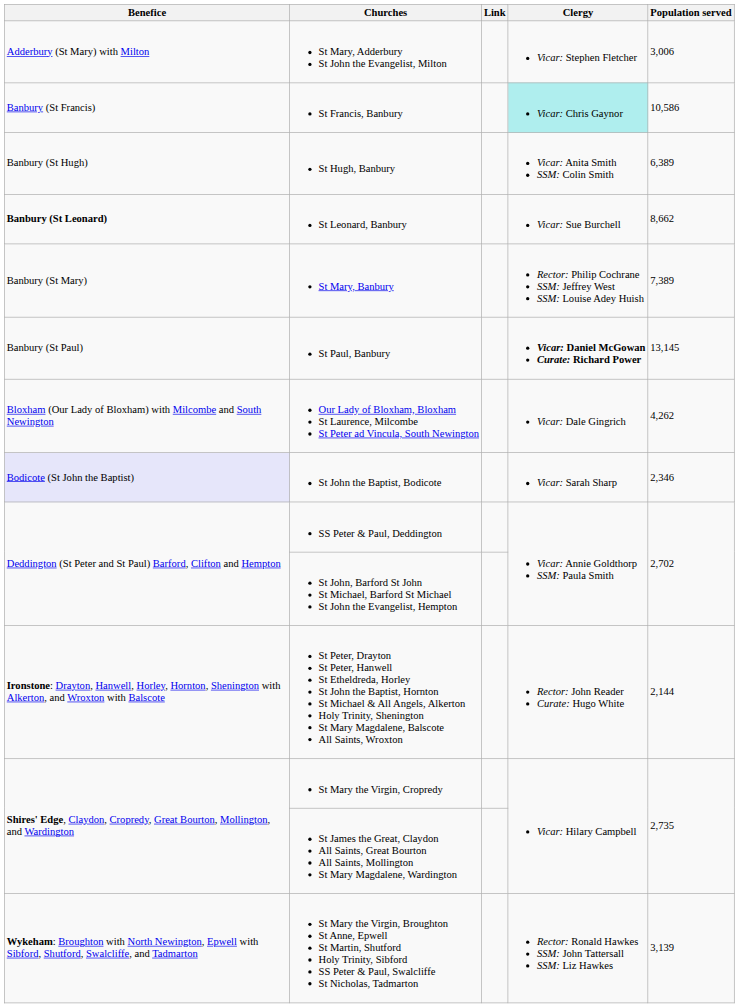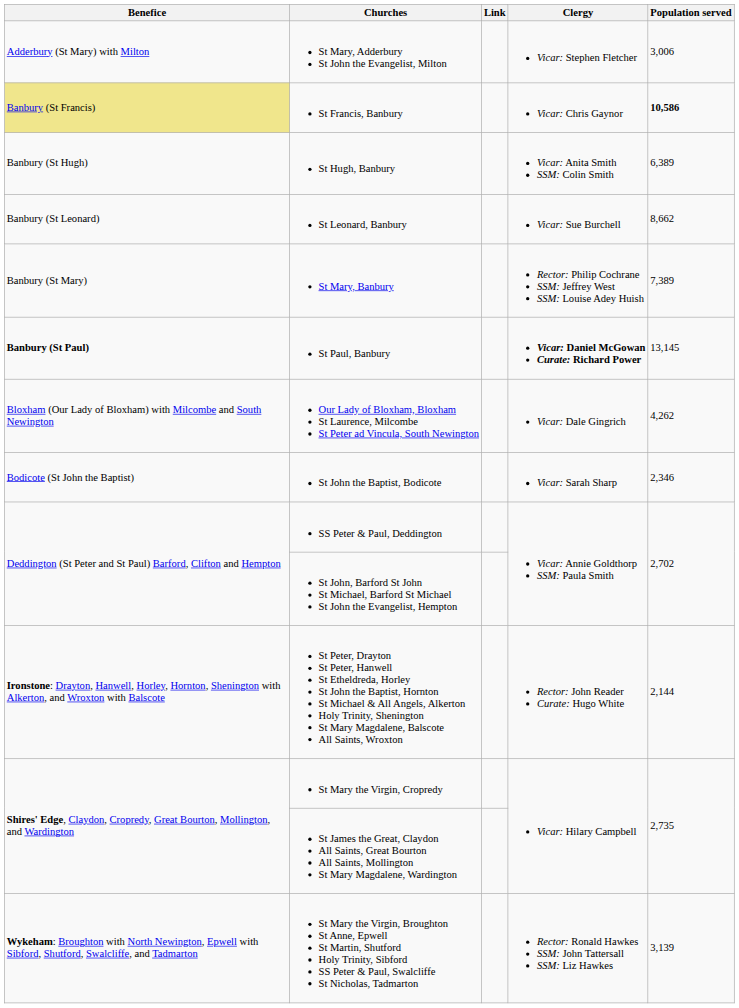(51, 107) no background -> (51, 107) khaki background
(578, 114) paleturquoise background -> (578, 114) no background
(665, 107) normal -> (665, 107) bold
(57, 219) bold -> (53, 219) normal
(45, 348) normal -> (48, 348) bold
(70, 477) lavender background -> (70, 477) no background
